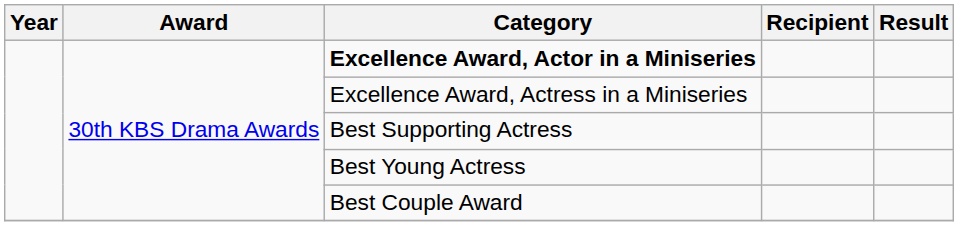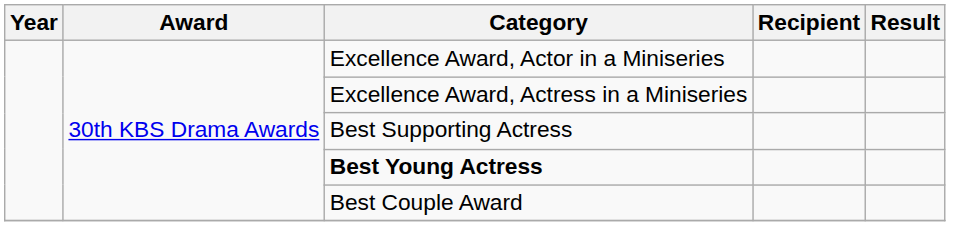(543, 58) bold -> (527, 58) normal
(428, 166) normal -> (436, 166) bold
